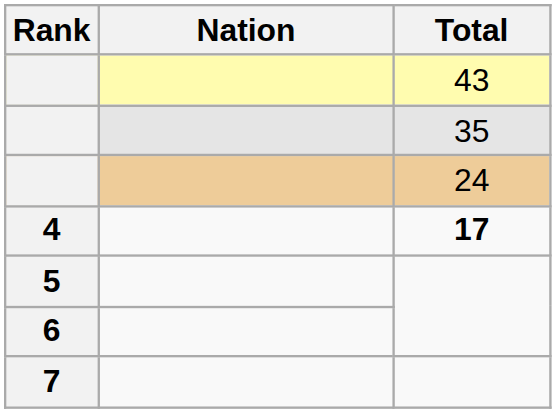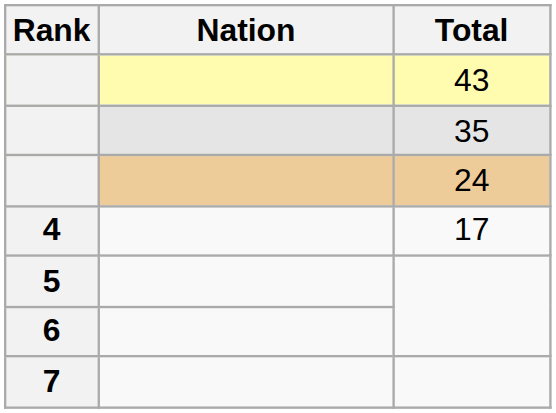(472, 231) bold -> (472, 231) normal
